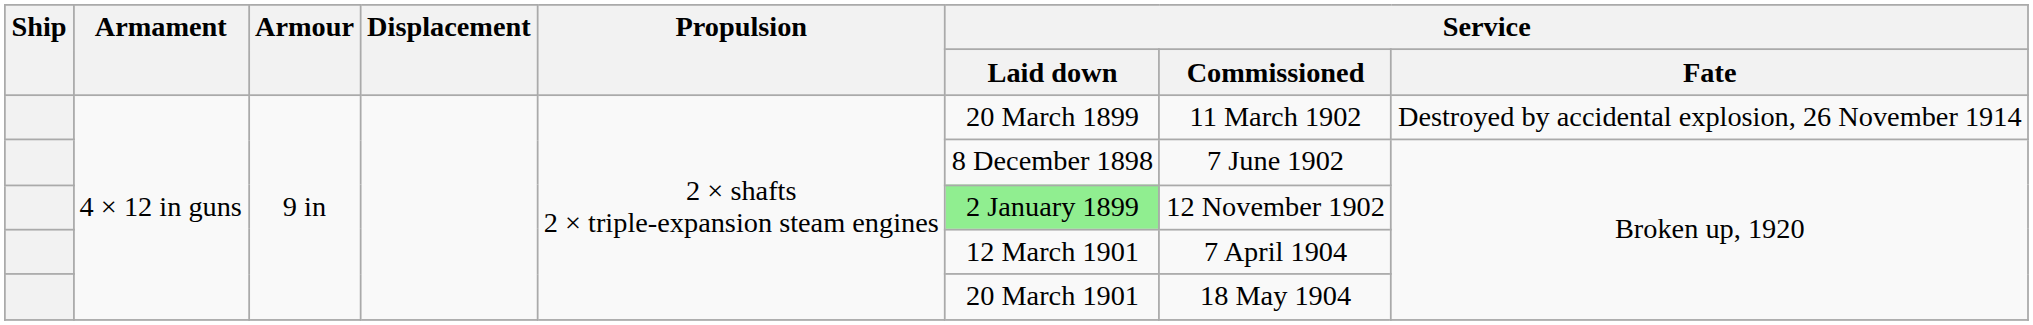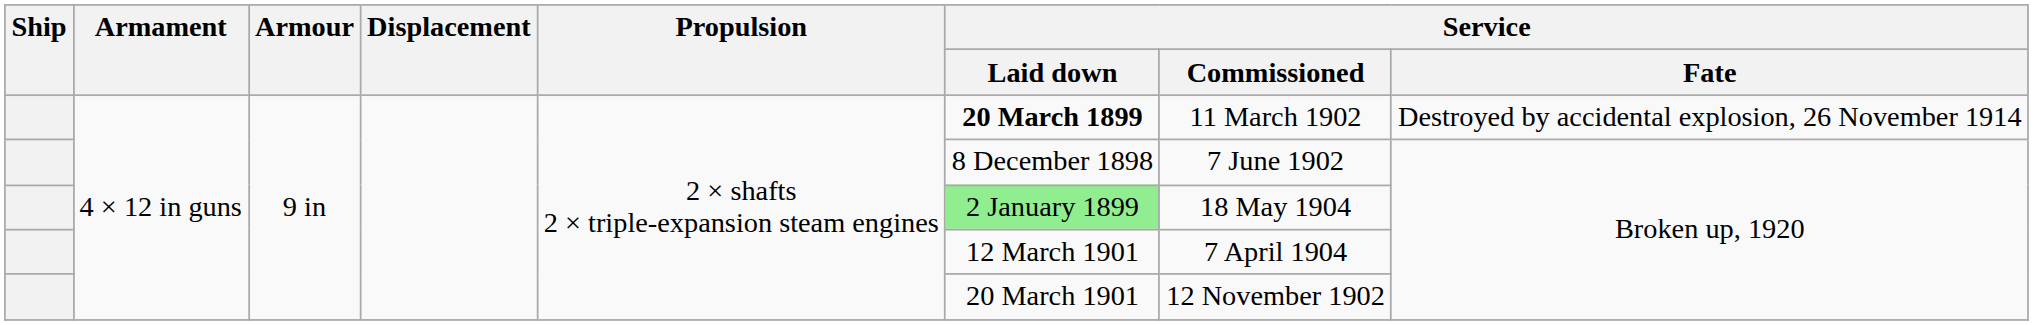(1053, 116) normal -> (1053, 116) bold
(1276, 206) 12 November 1902 -> (1276, 206) 18 May 1904
(1276, 296) 18 May 1904 -> (1276, 296) 12 November 1902
